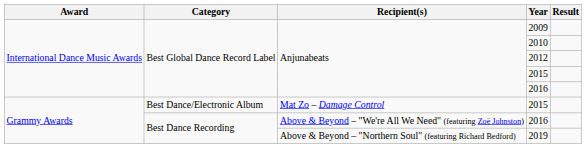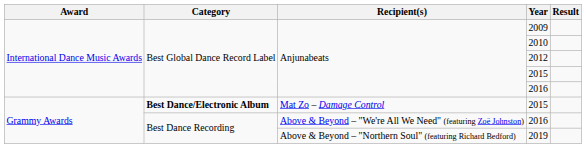(205, 105) normal -> (208, 105) bold
